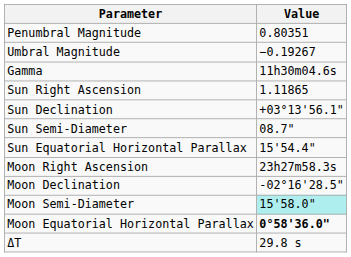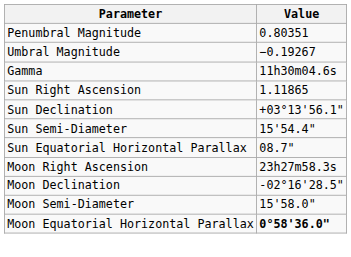(277, 128) 08.7" -> (288, 128) 15'54.4"
(288, 147) 15'54.4" -> (277, 147) 08.7"
(288, 205) paleturquoise background -> (288, 205) no background
- row: (14, 243)
